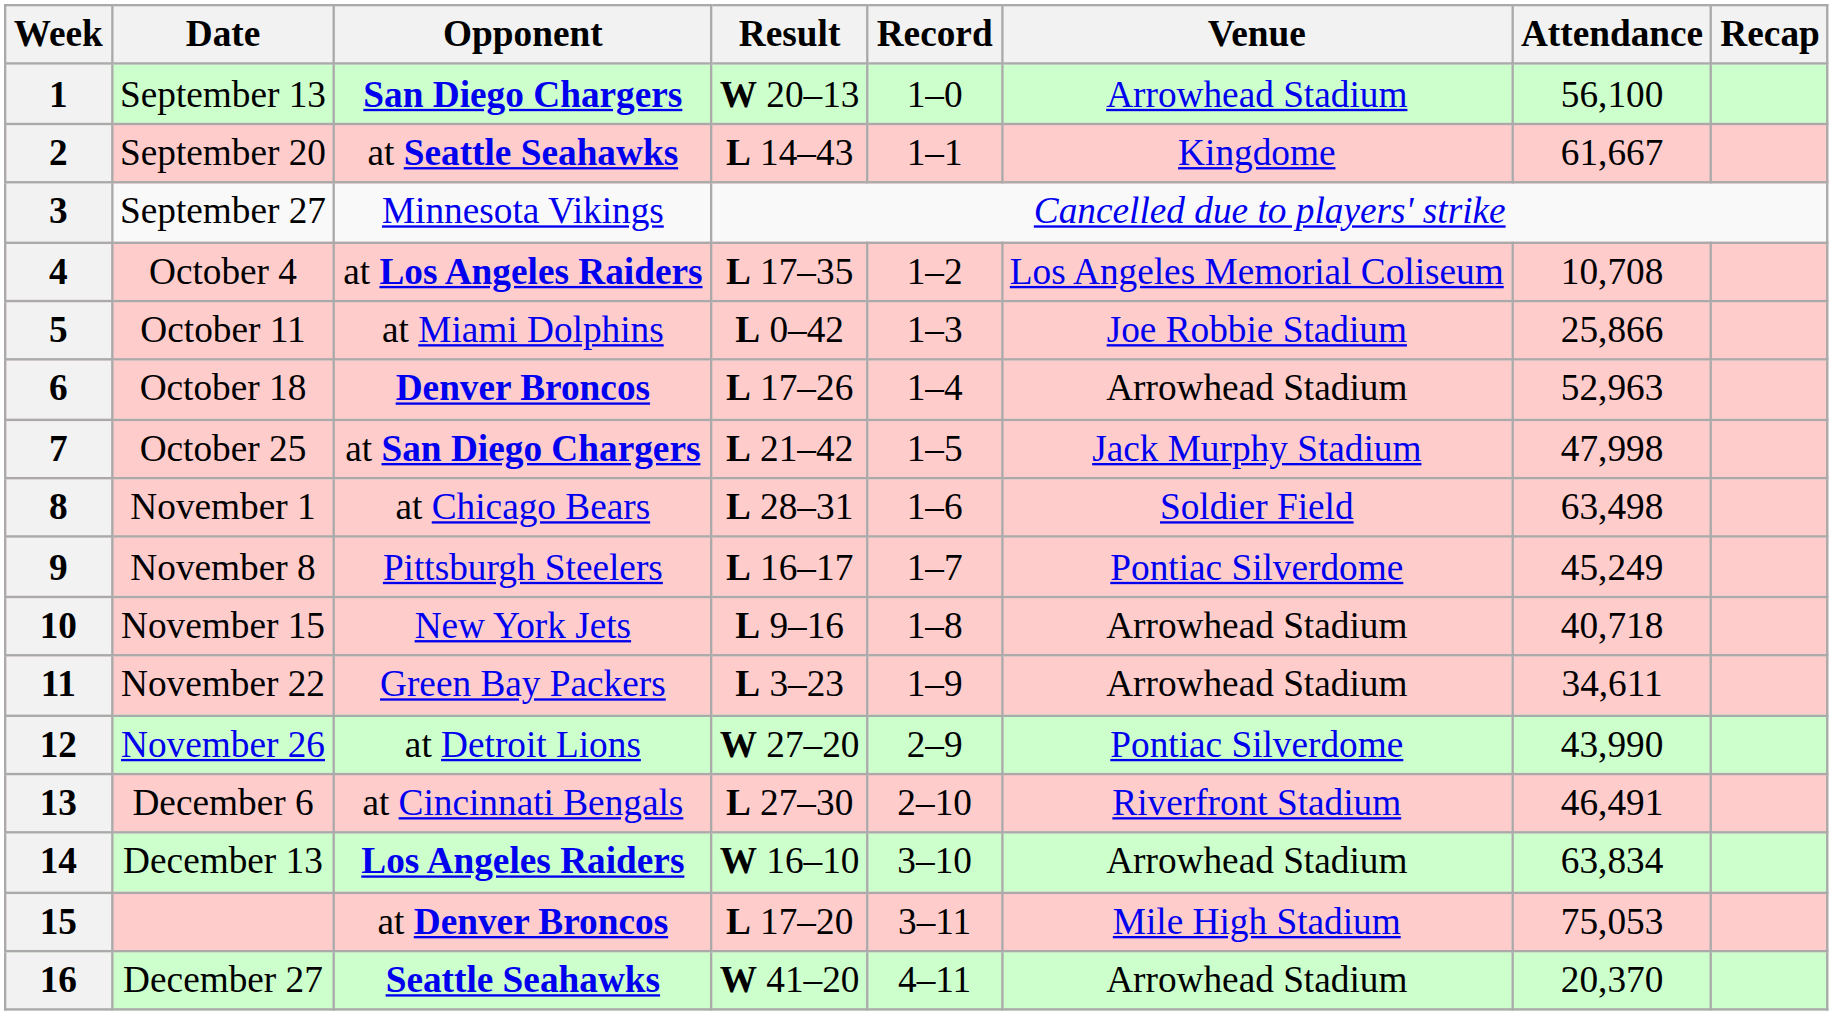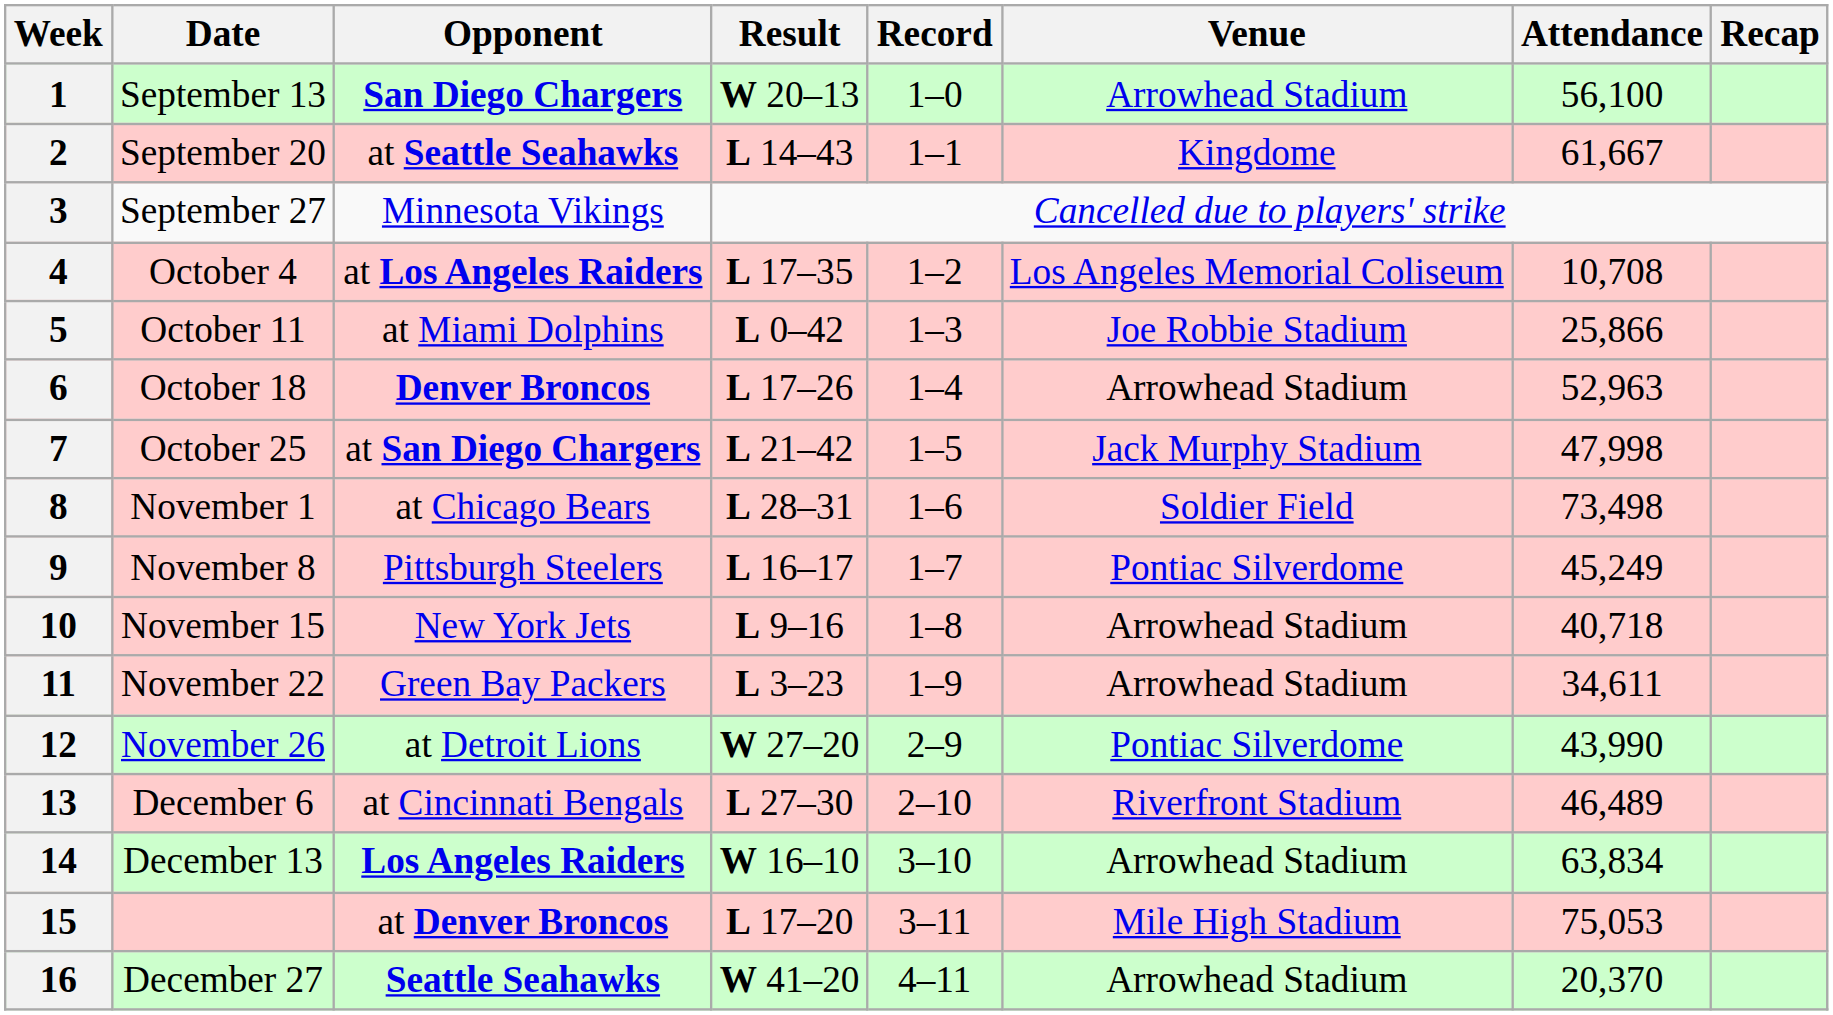(1612, 507) 63,498 -> (1612, 507) 73,498
(1612, 802) 46,491 -> (1612, 802) 46,489
